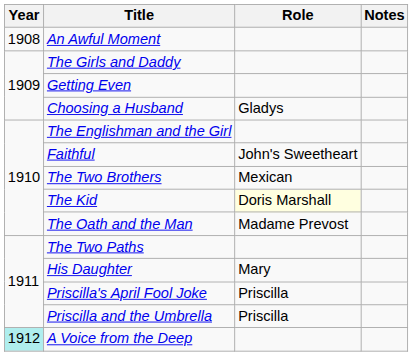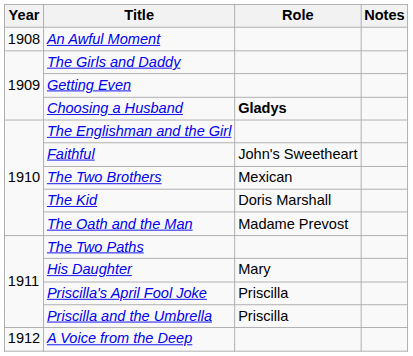(261, 108) normal -> (262, 108) bold
(285, 200) lightyellow background -> (285, 200) no background
(24, 339) paleturquoise background -> (24, 339) no background
